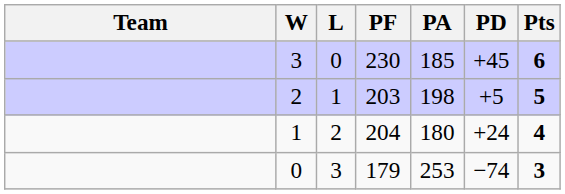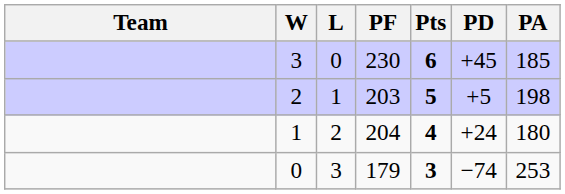columns swapped: (437, 22) <-> (539, 22)
